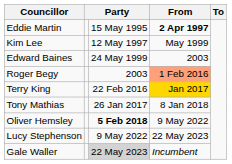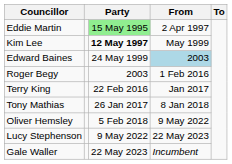(119, 27) no background -> (120, 27) lightgreen background
(184, 27) bold -> (185, 27) normal
(119, 43) normal -> (119, 43) bold
(197, 58) no background -> (198, 58) lightblue background
(184, 74) lightsalmon background -> (184, 74) no background
(188, 89) gold background -> (189, 89) no background
(122, 120) bold -> (123, 120) normal
(119, 151) lightgrey background -> (119, 151) no background
